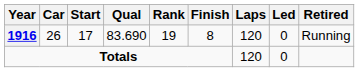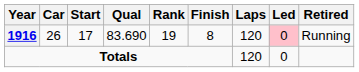(284, 35) no background -> (284, 35) pink background
